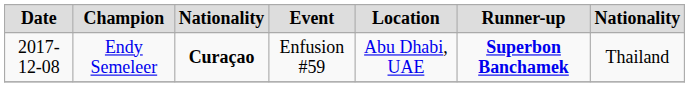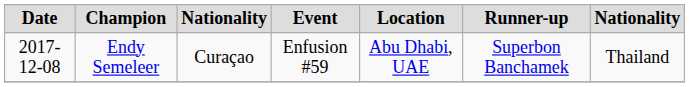(222, 57) bold -> (224, 57) normal
(524, 57) bold -> (526, 57) normal
